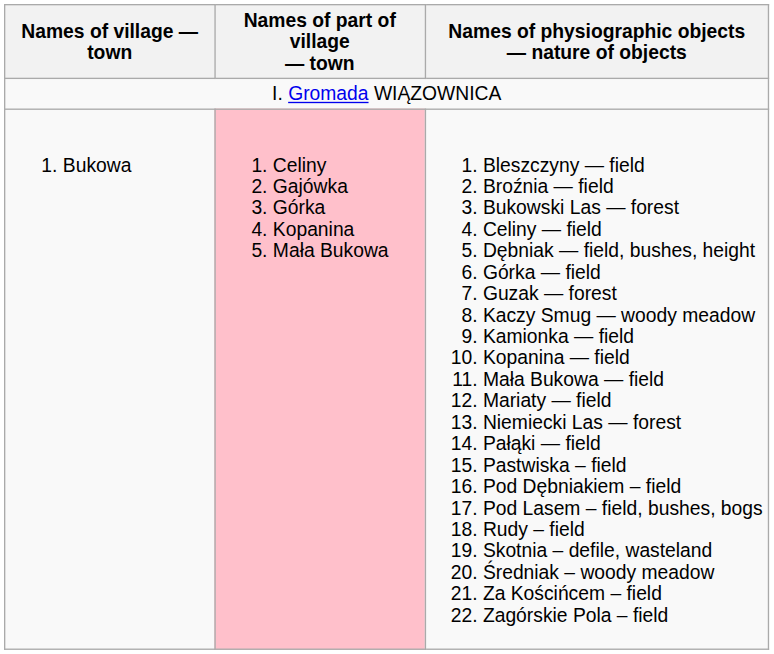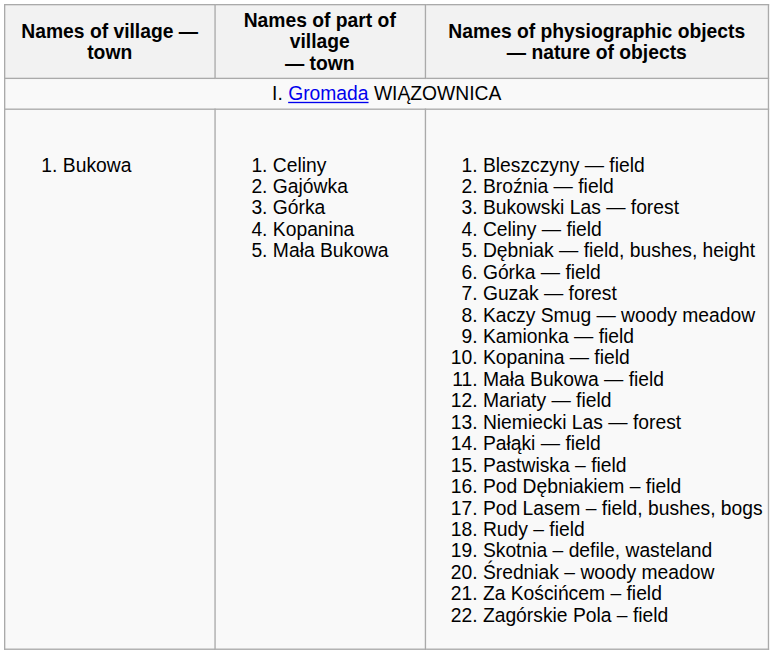(320, 208) pink background -> (320, 208) no background
